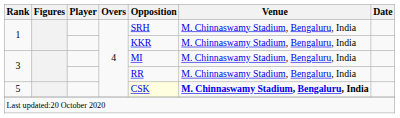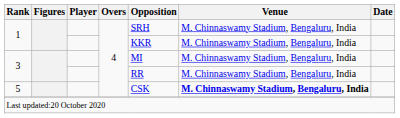(140, 89) lightyellow background -> (140, 89) no background
